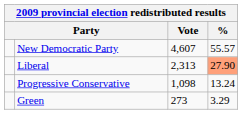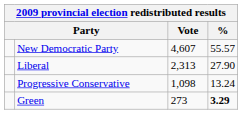(223, 65) lightsalmon background -> (223, 65) no background
(220, 100) normal -> (220, 100) bold
